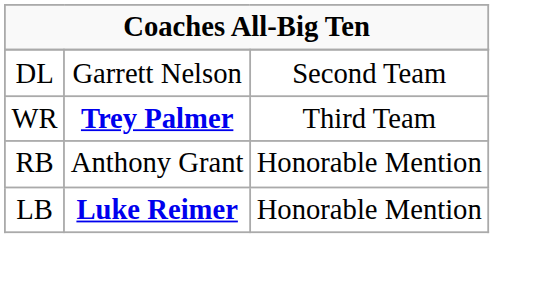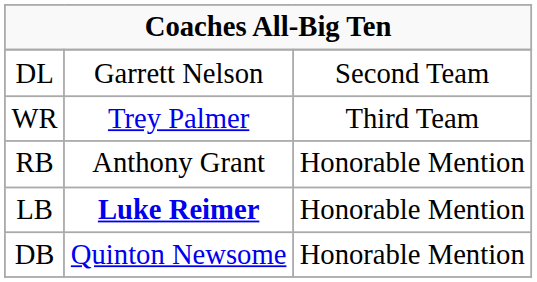(157, 118) bold -> (179, 118) normal
+ row: (35, 254)
